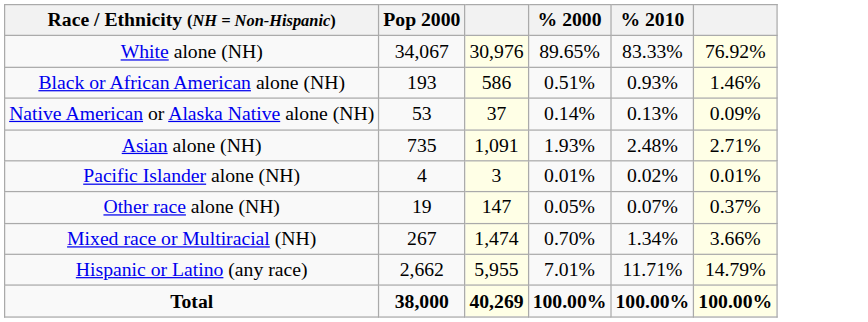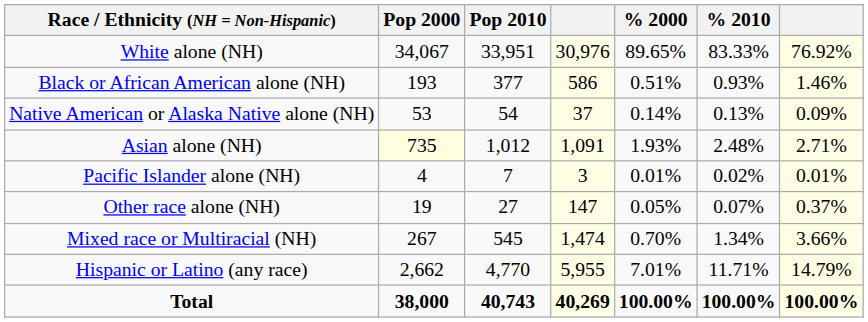+ column: (508, 20)
(422, 144) no background -> (422, 144) lightyellow background
